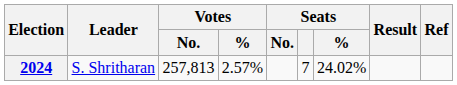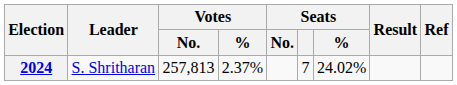(243, 67) 2.57% -> (243, 67) 2.37%
